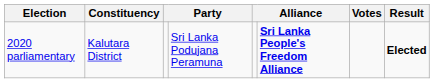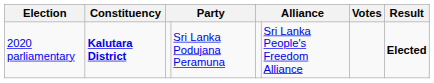(108, 50) normal -> (110, 50) bold
(285, 50) bold -> (287, 50) normal
